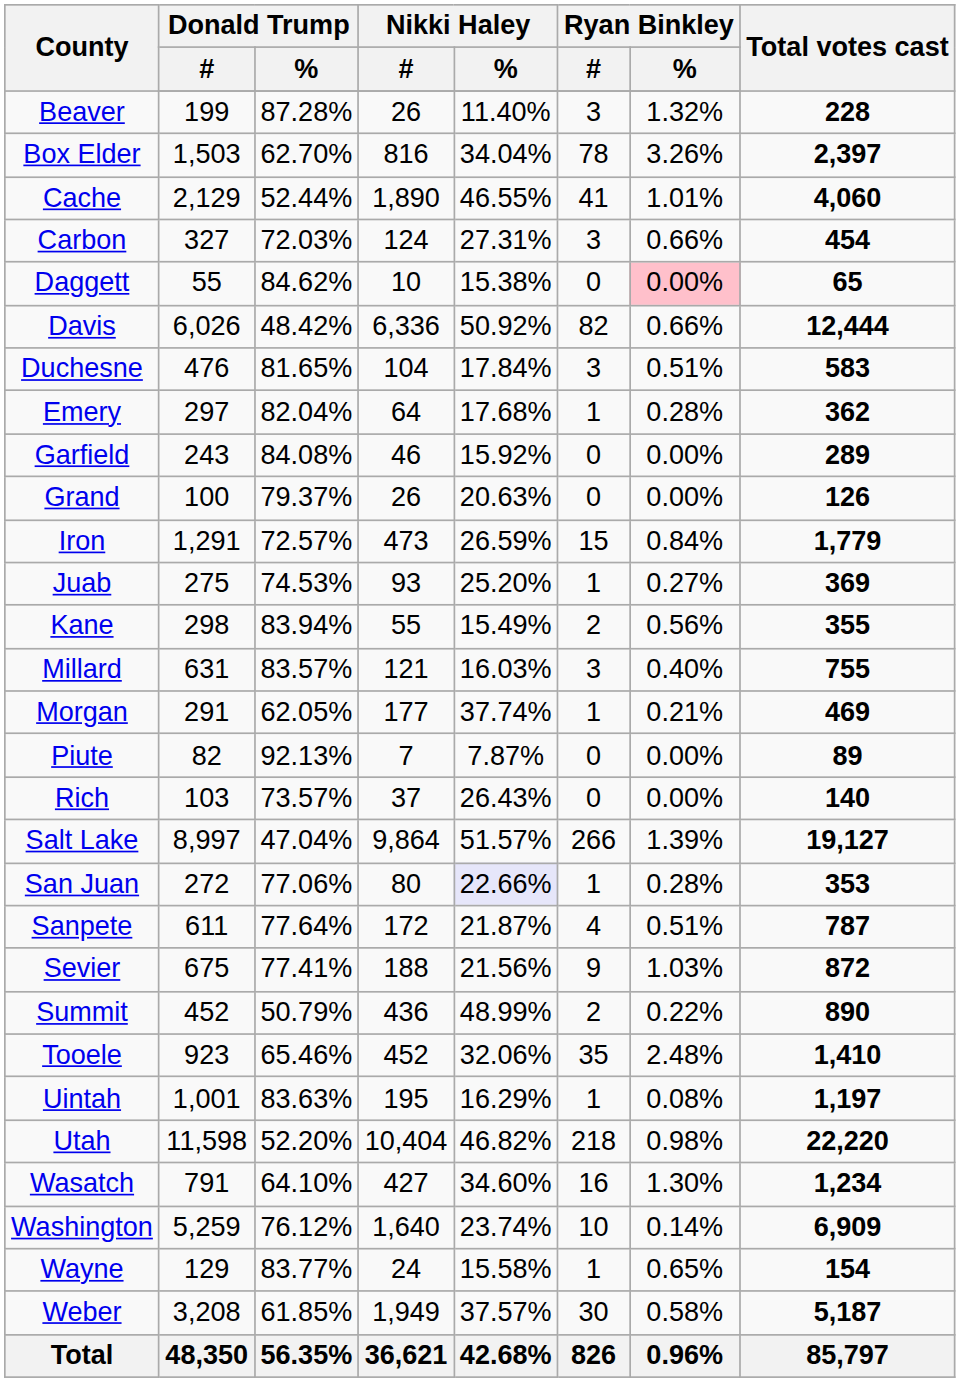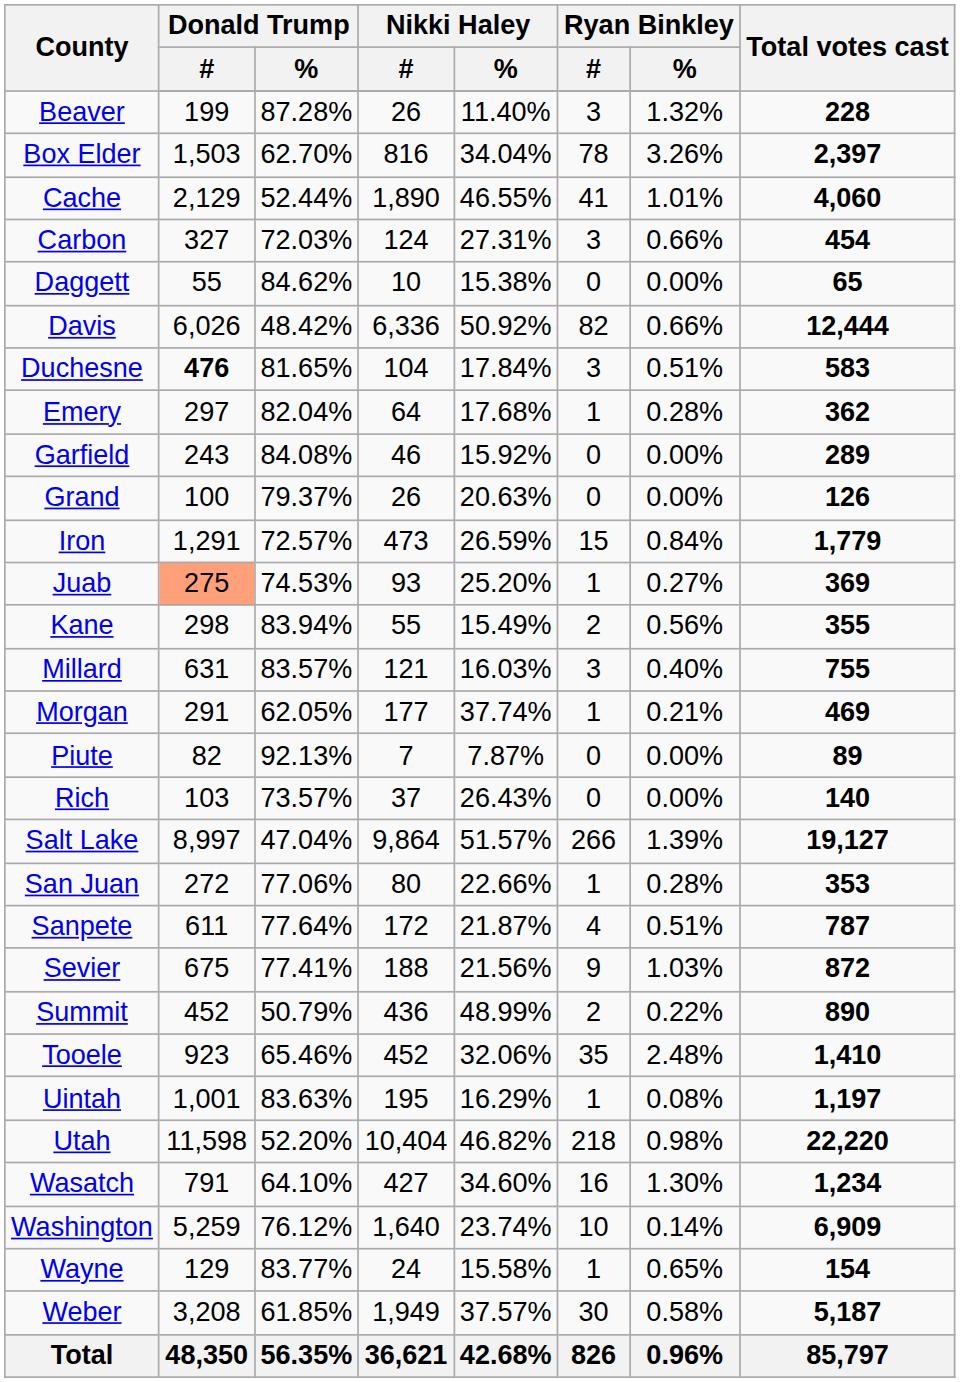(685, 283) pink background -> (685, 283) no background
(207, 369) normal -> (207, 369) bold
(207, 583) no background -> (207, 583) lightsalmon background
(506, 883) lavender background -> (506, 883) no background
